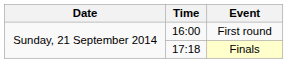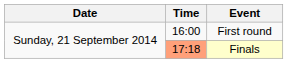(186, 49) no background -> (186, 49) lightsalmon background
